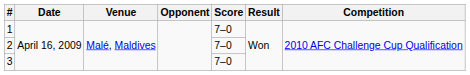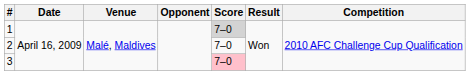(223, 29) no background -> (223, 29) lightgrey background
(223, 62) no background -> (223, 62) pink background
